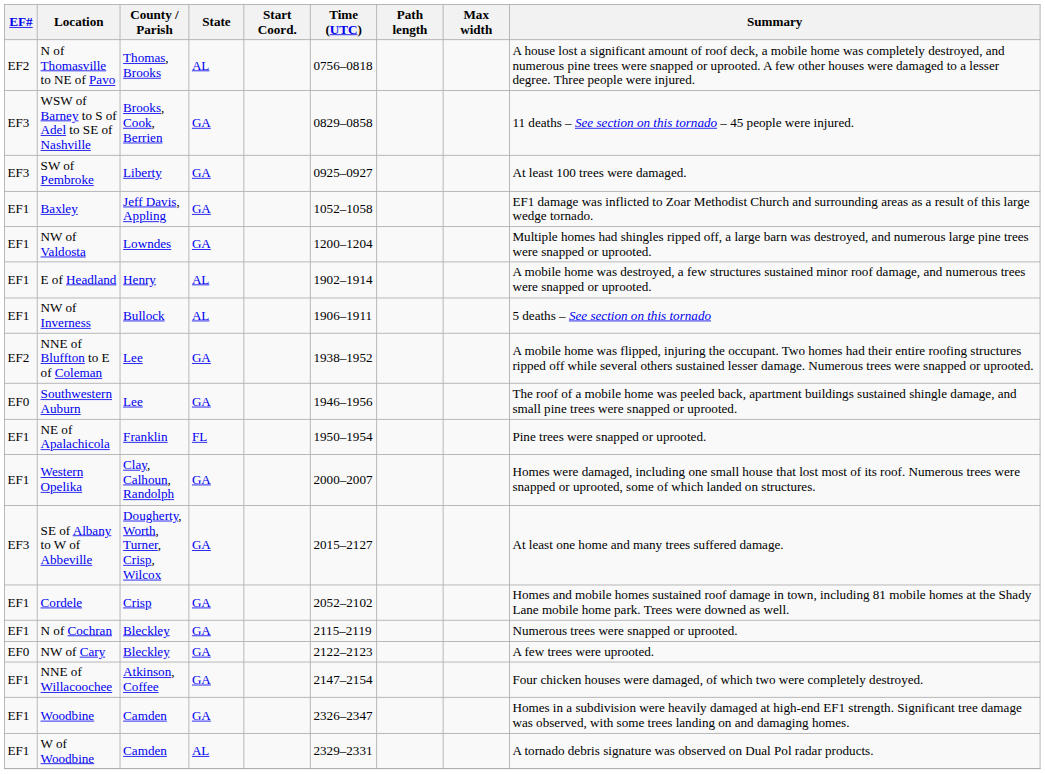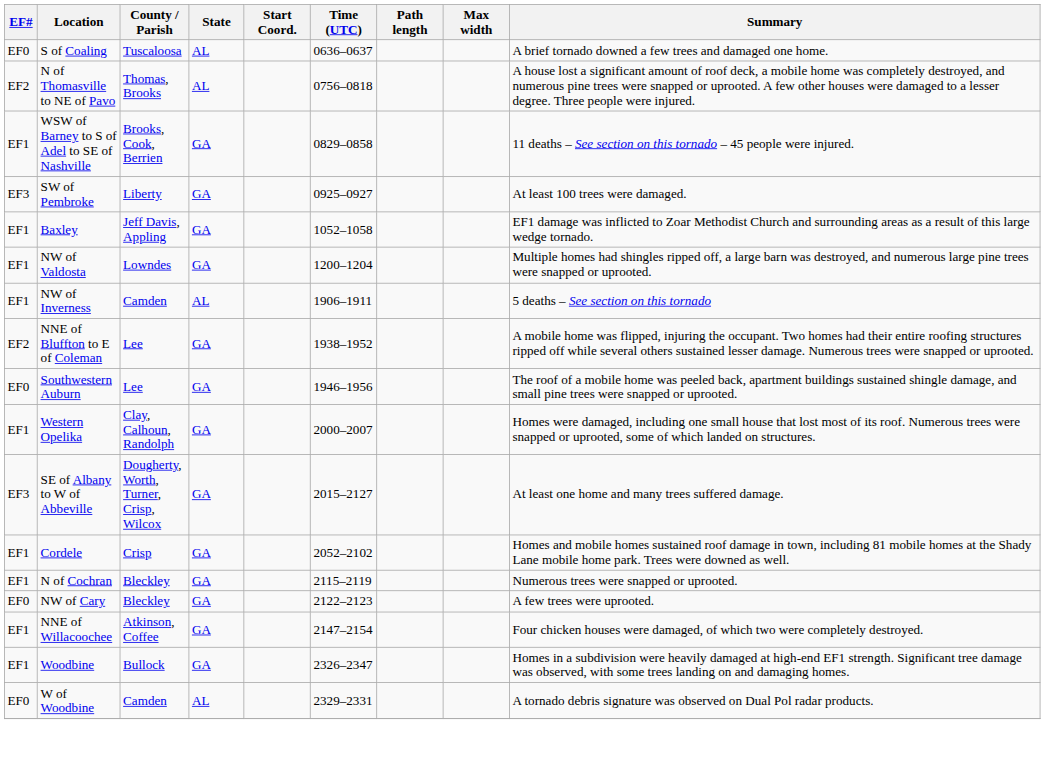+ row: (74, 50)
(18, 122) EF3 -> (18, 143) EF1
- row: (78, 279)
(144, 315) Bullock -> (145, 300) Camden
- row: (75, 436)
(145, 715) Camden -> (144, 665) Bullock
(18, 751) EF1 -> (18, 700) EF0
